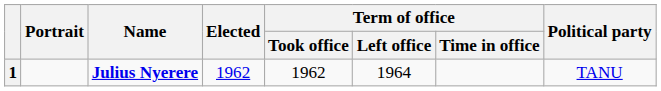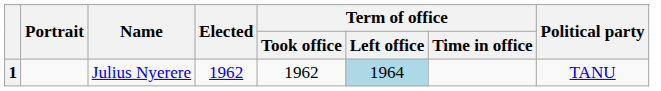(145, 72) bold -> (141, 72) normal
(394, 72) no background -> (387, 72) lightblue background
